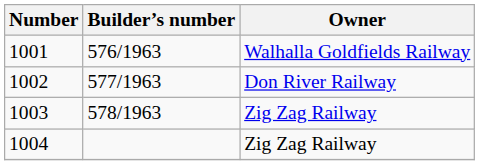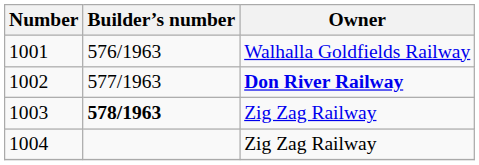(320, 81) normal -> (324, 81) bold
(124, 112) normal -> (124, 112) bold
